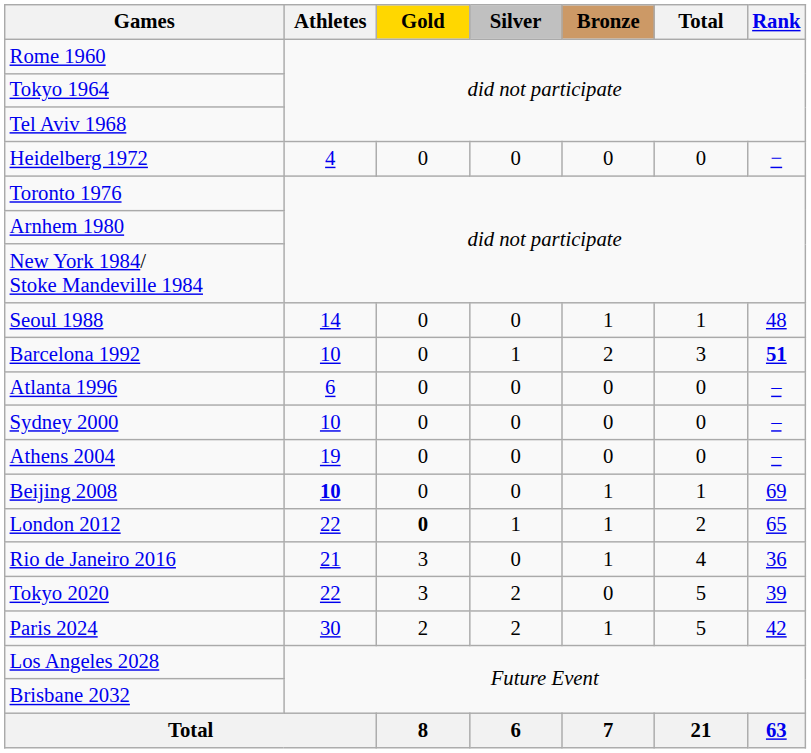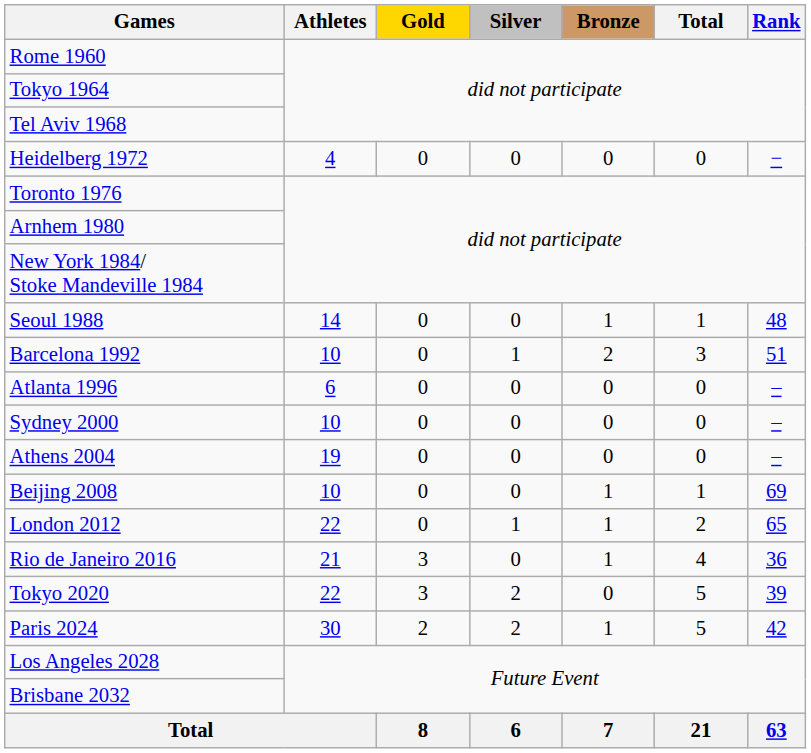(776, 354) bold -> (776, 354) normal
(330, 491) bold -> (330, 491) normal
(423, 525) bold -> (423, 525) normal
